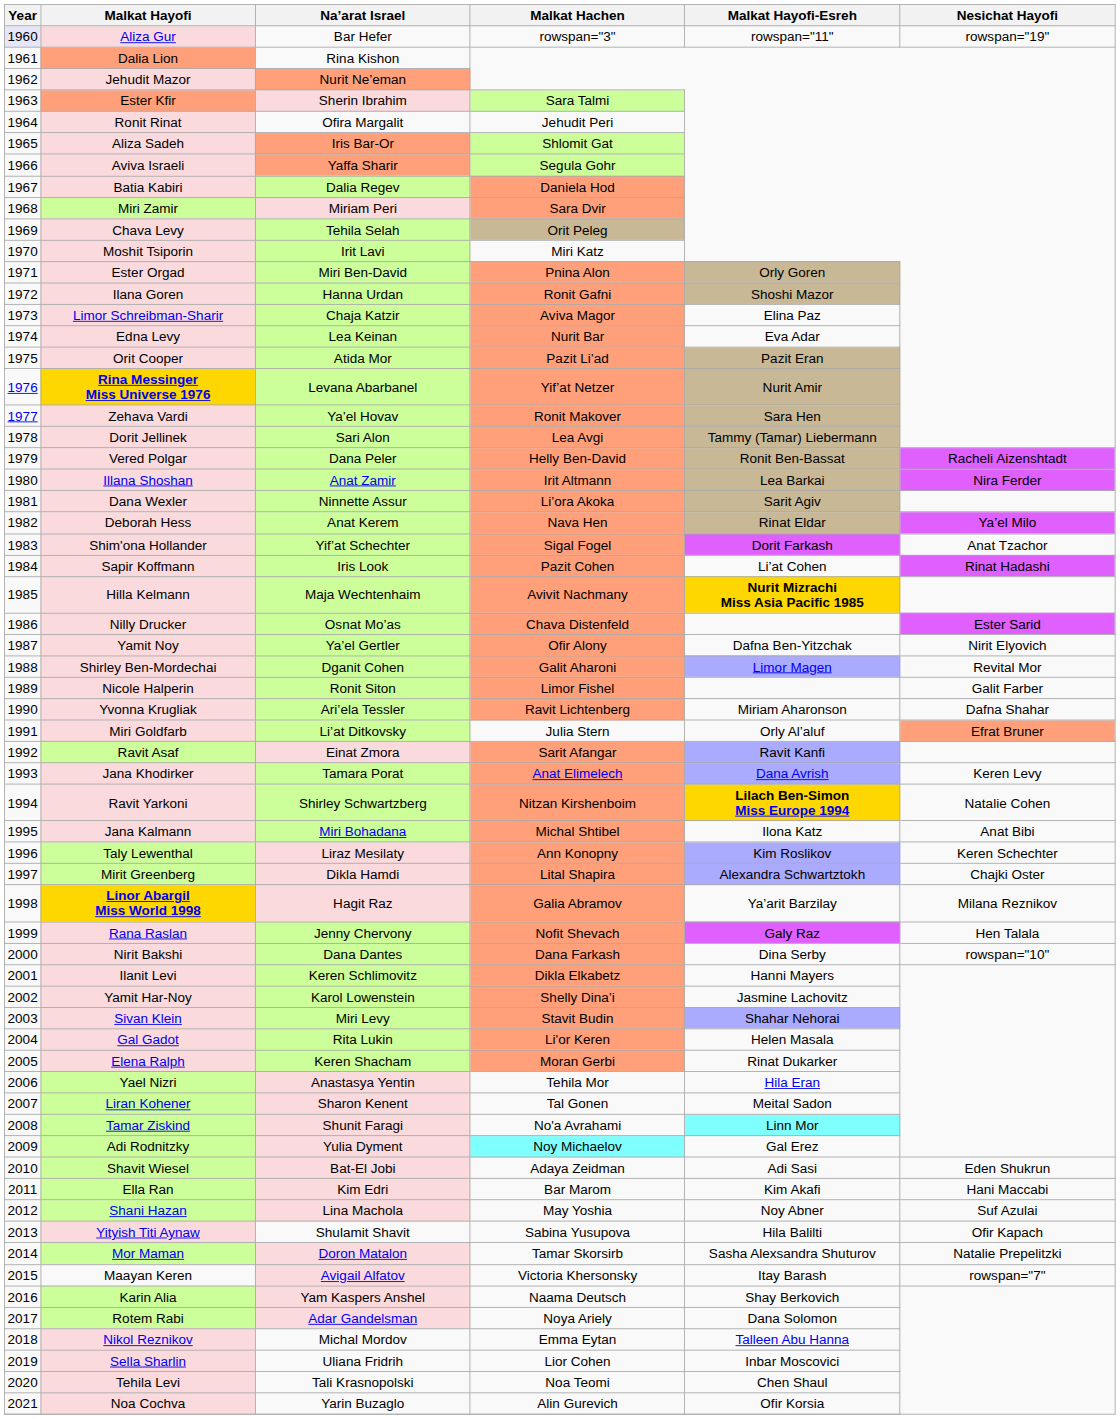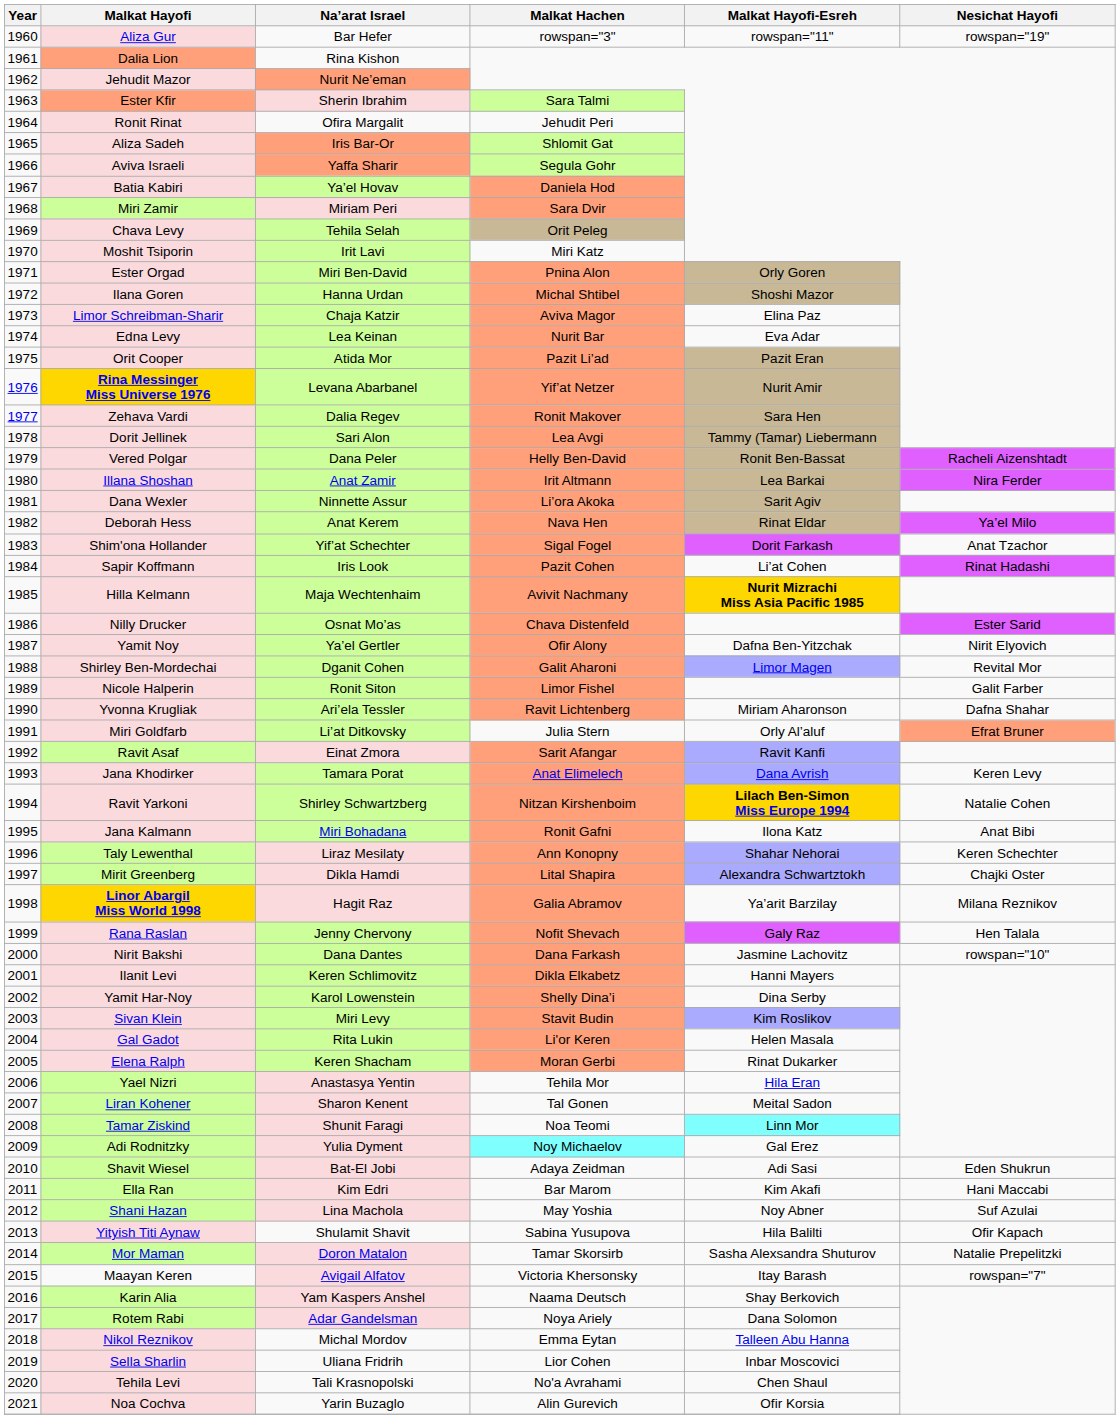(23, 37) lavender background -> (23, 37) no background
(363, 187) Dalia Regev -> (363, 187) Ya’el Hovav
(578, 294) Ronit Gafni -> (578, 294) Michal Shtibel
(363, 416) Ya’el Hovav -> (363, 416) Dalia Regev
(578, 832) Michal Shtibel -> (578, 832) Ronit Gafni
(792, 853) Kim Roslikov -> (792, 853) Shahar Nehorai
(792, 954) Dina Serby -> (792, 954) Jasmine Lachovitz
(792, 997) Jasmine Lachovitz -> (792, 997) Dina Serby
(792, 1018) Shahar Nehorai -> (792, 1018) Kim Roslikov
(578, 1125) No'a Avrahami -> (578, 1125) Noa Teomi
(578, 1382) Noa Teomi -> (578, 1382) No'a Avrahami
